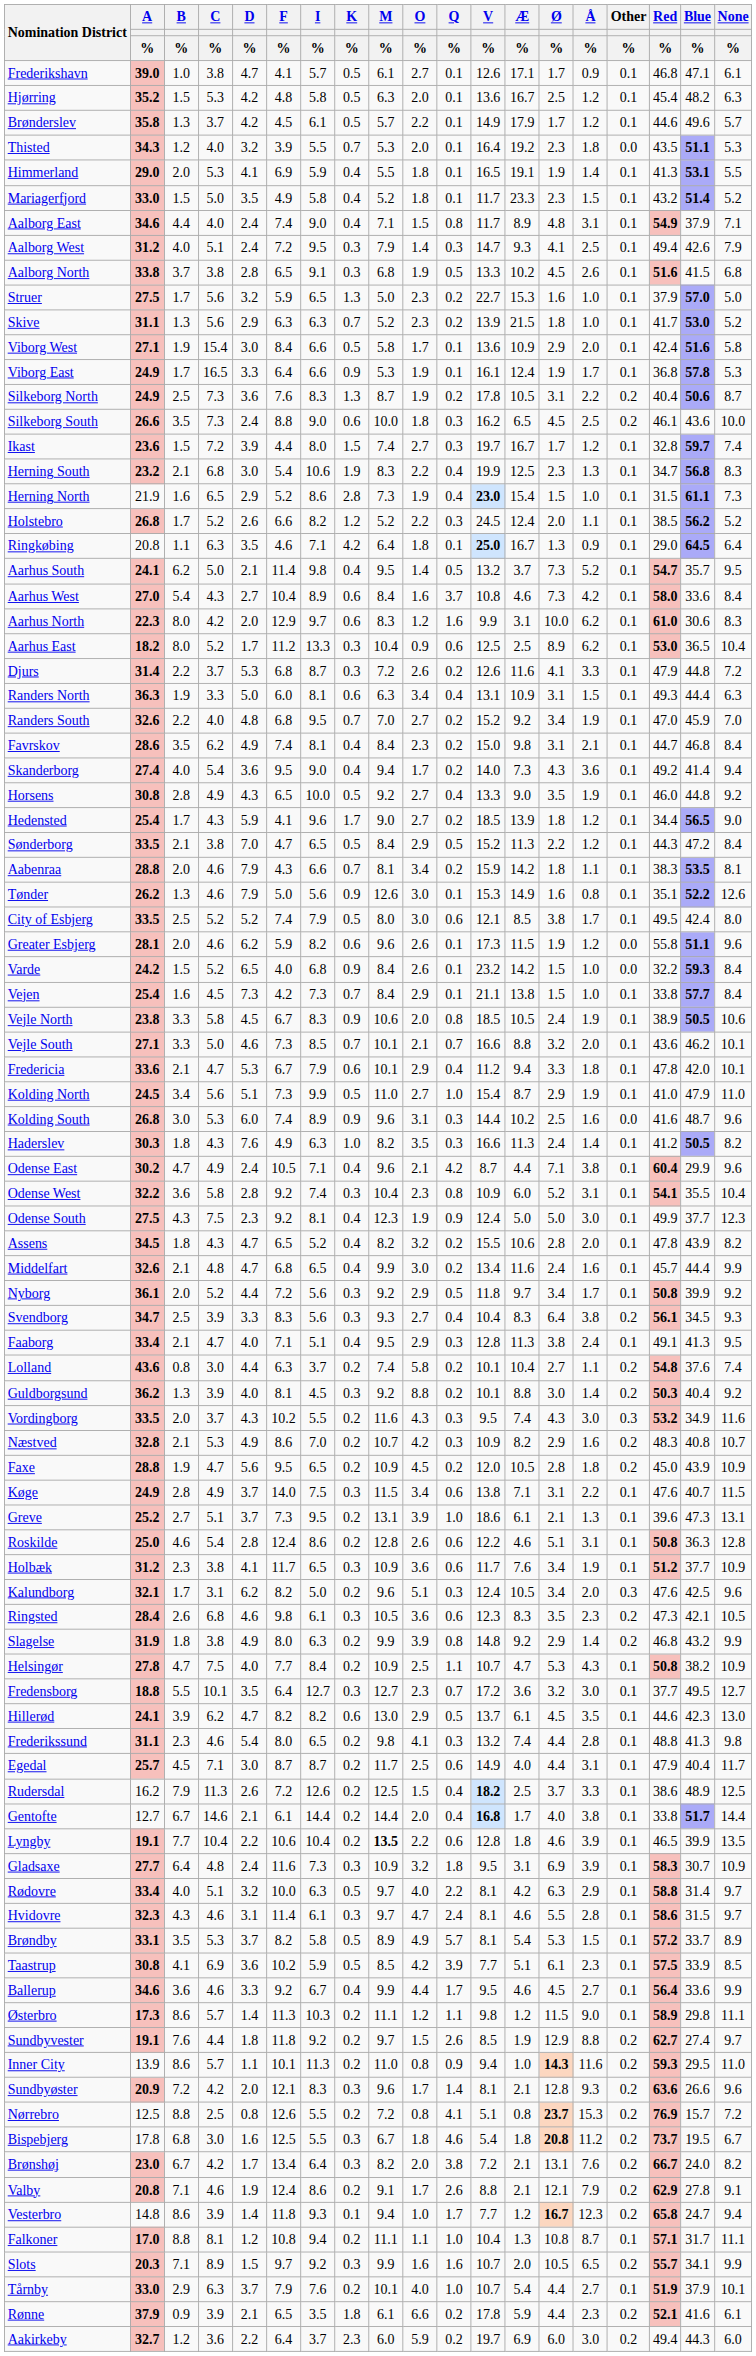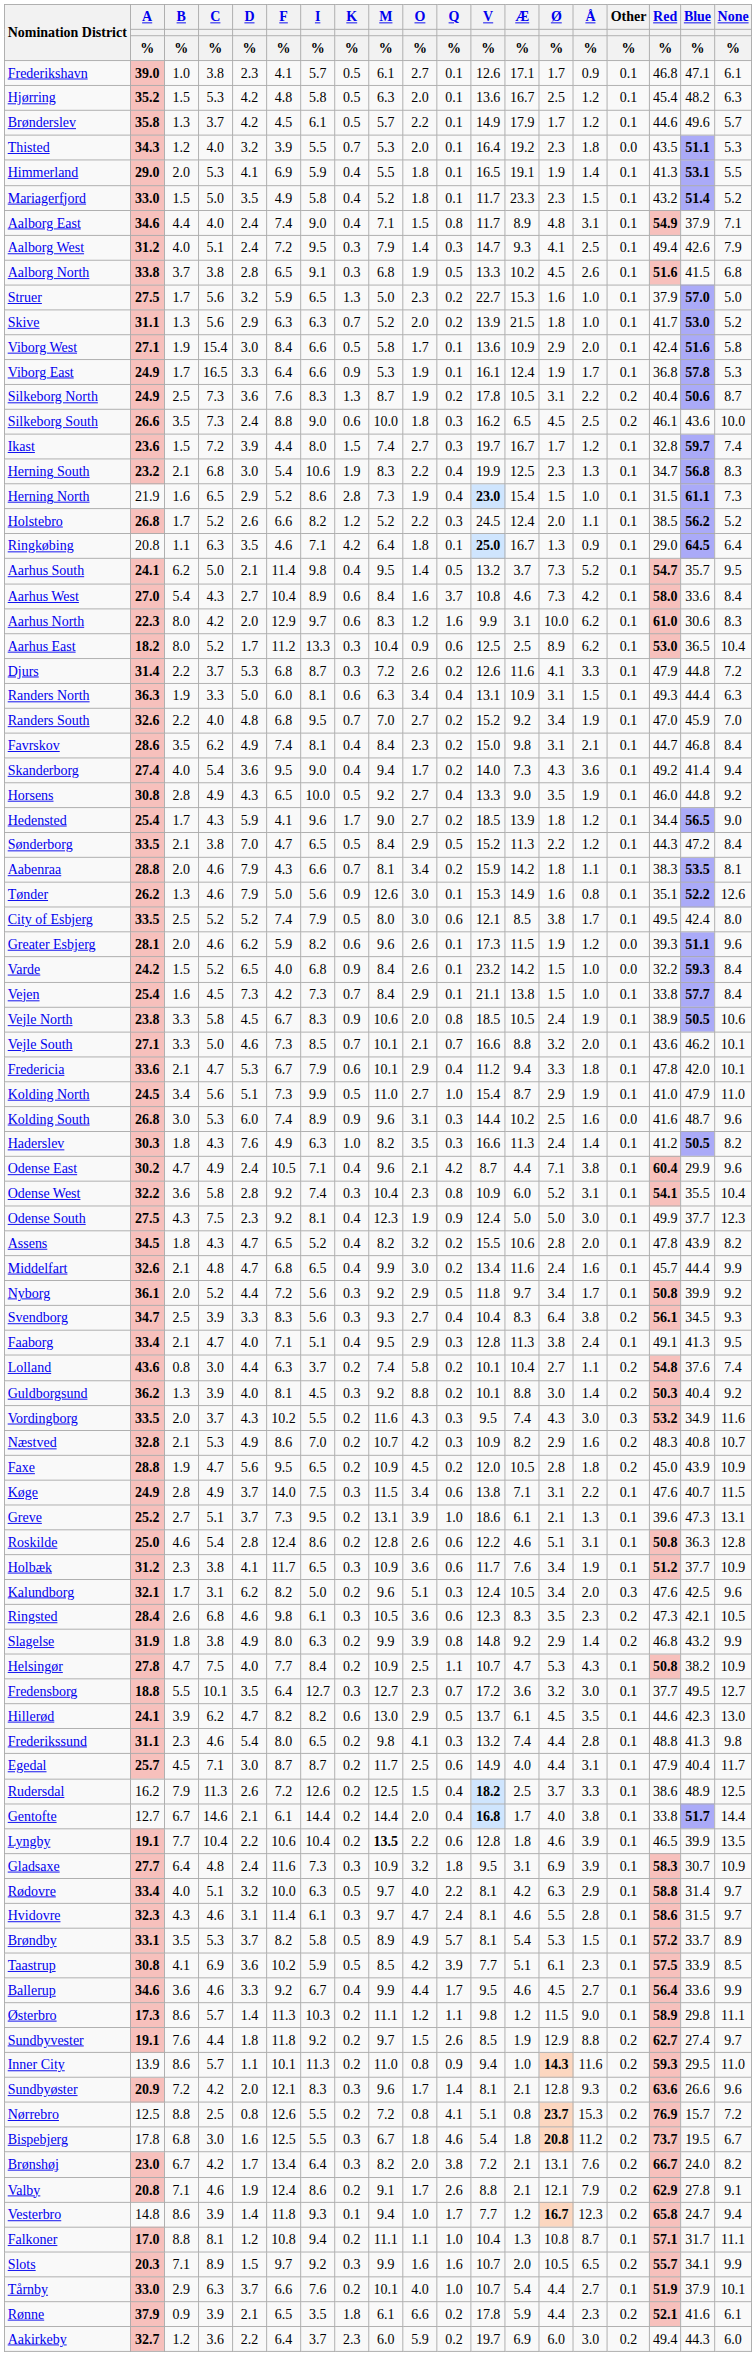(249, 73) 4.7 -> (249, 73) 2.3
(420, 322) 2.3 -> (420, 322) 2.0
(665, 944) 55.8 -> (665, 944) 39.3
(284, 2289) 7.9 -> (284, 2289) 6.6
